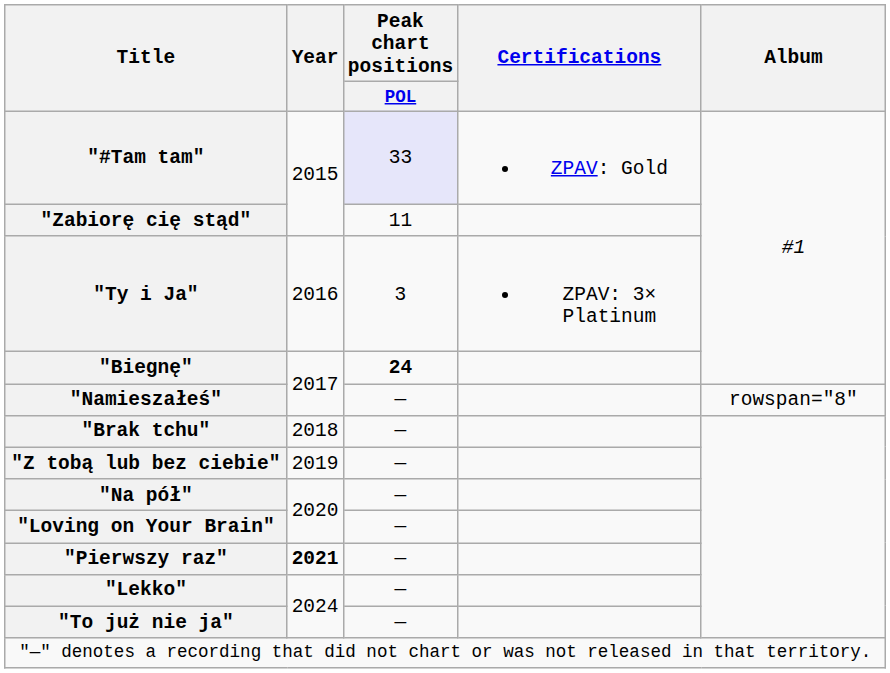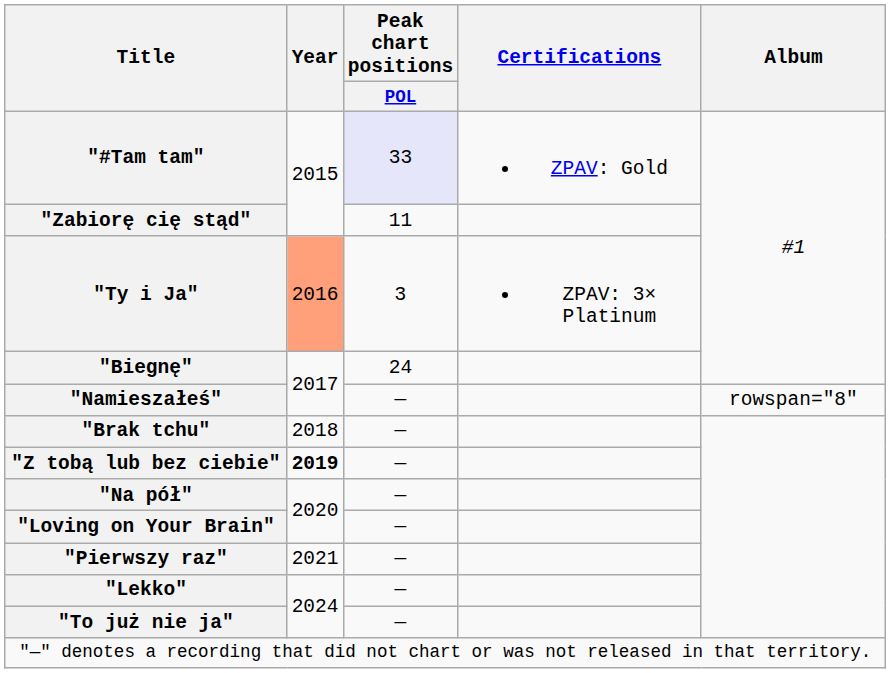(315, 294) no background -> (315, 294) lightsalmon background
(400, 368) bold -> (400, 368) normal
(315, 463) normal -> (315, 463) bold
(315, 558) bold -> (315, 558) normal
